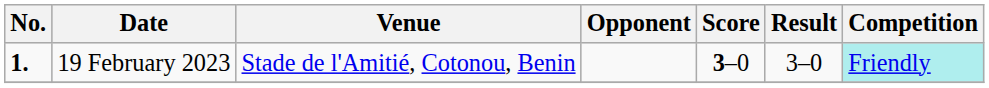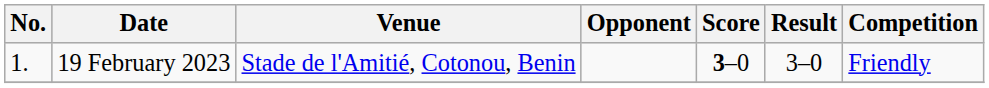(19, 62) bold -> (19, 62) normal
(890, 62) paleturquoise background -> (890, 62) no background
